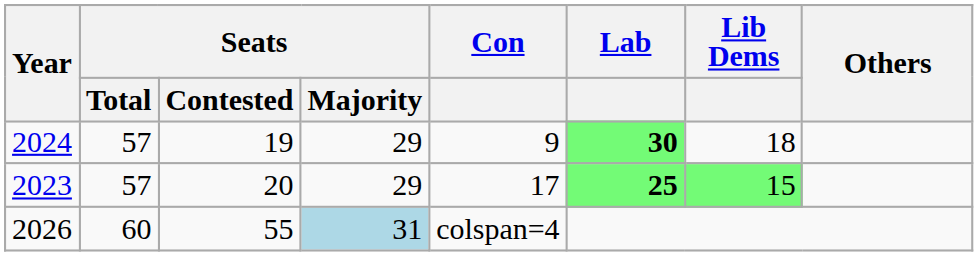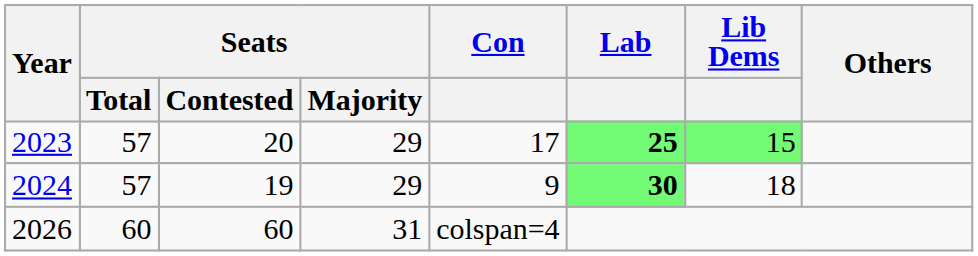rows swapped: (42, 186) <-> (42, 142)
(279, 229) 55 -> (279, 229) 60
(407, 229) lightblue background -> (407, 229) no background
